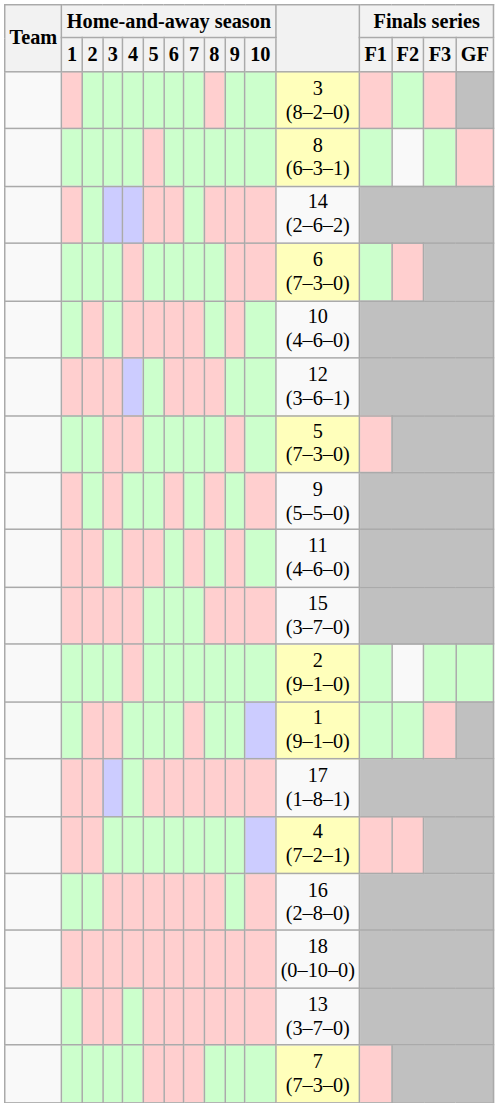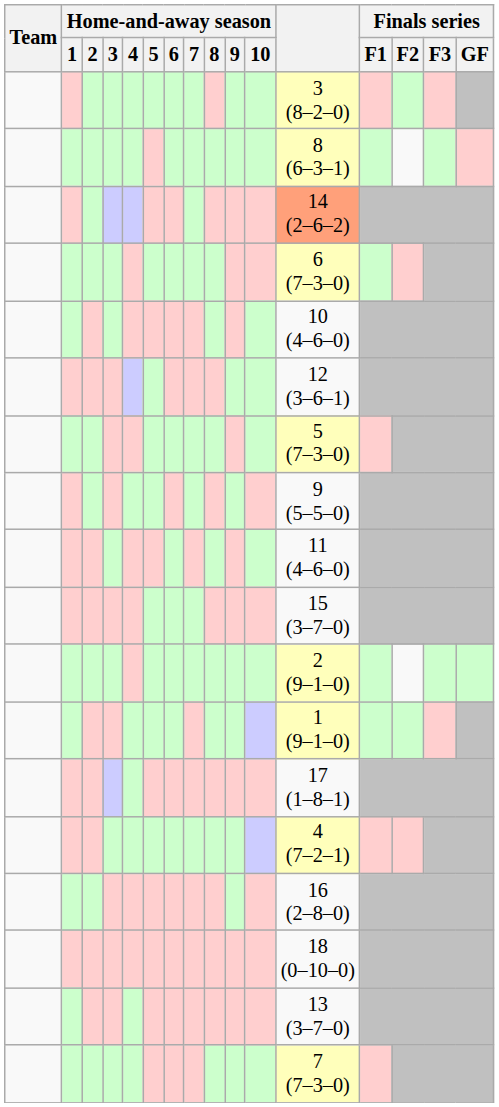(318, 214) no background -> (318, 214) lightsalmon background
